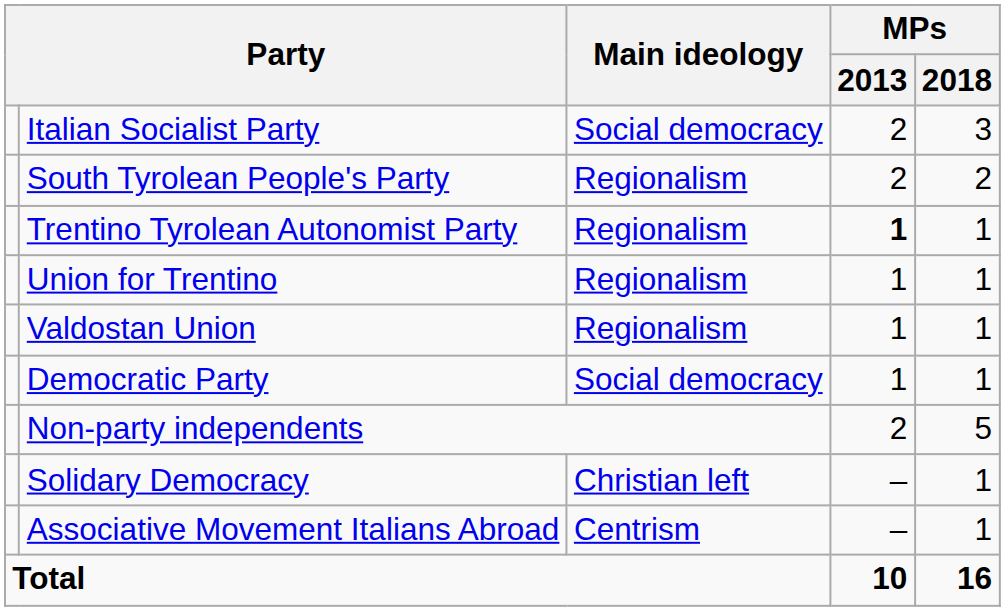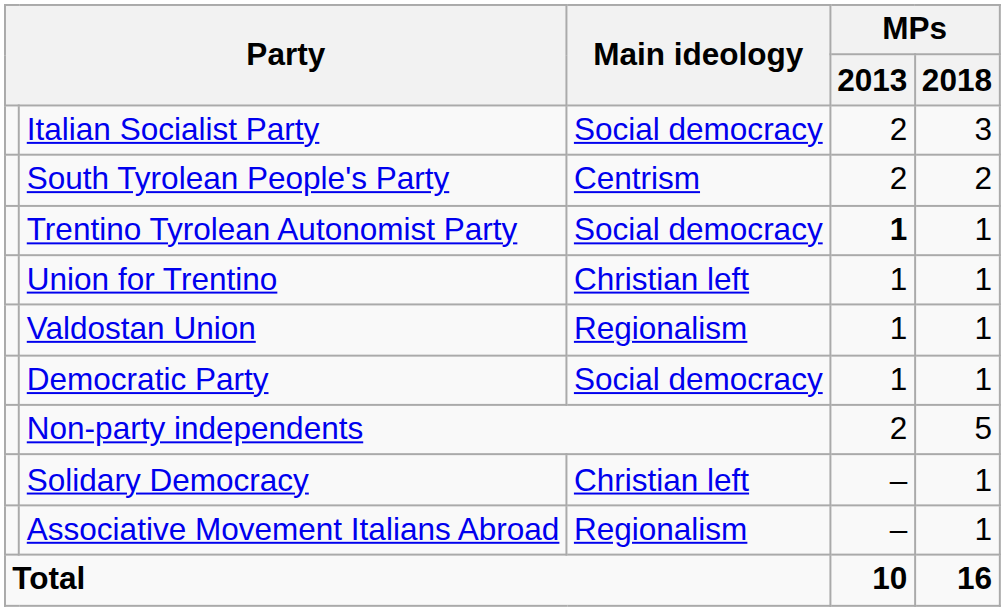(661, 179) Regionalism -> (637, 179) Centrism
(661, 229) Regionalism -> (698, 229) Social democracy
(661, 279) Regionalism -> (662, 279) Christian left
(637, 529) Centrism -> (661, 529) Regionalism
